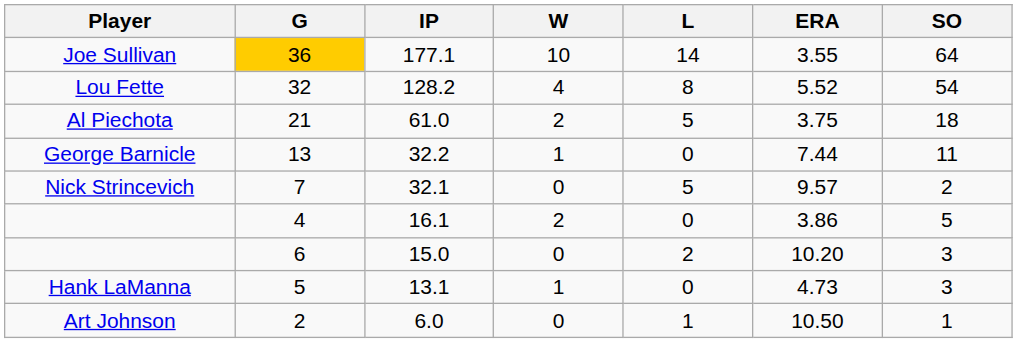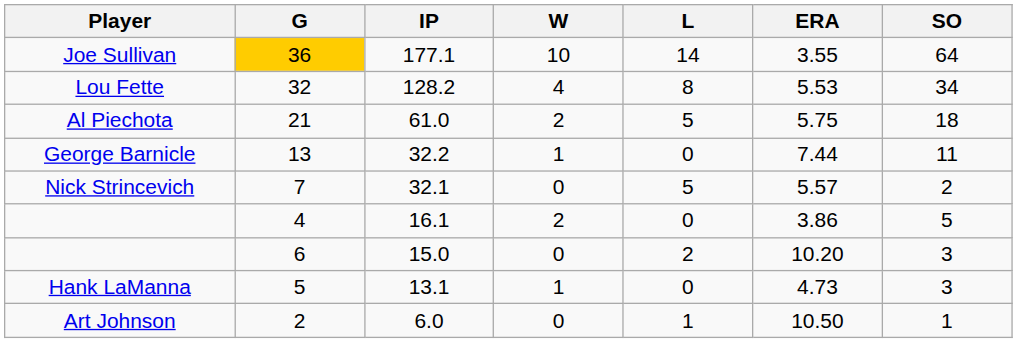(817, 87) 5.52 -> (817, 87) 5.53
(947, 87) 54 -> (947, 87) 34
(817, 120) 3.75 -> (817, 120) 5.75
(817, 187) 9.57 -> (817, 187) 5.57
